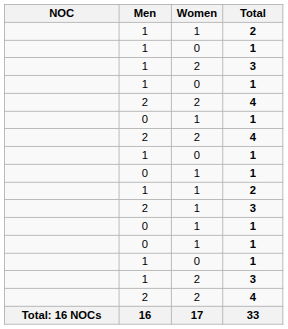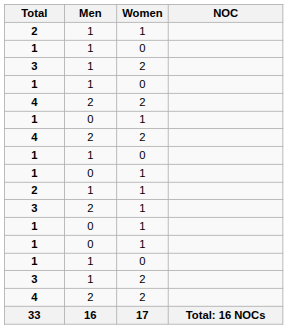columns swapped: (62, 14) <-> (253, 14)
